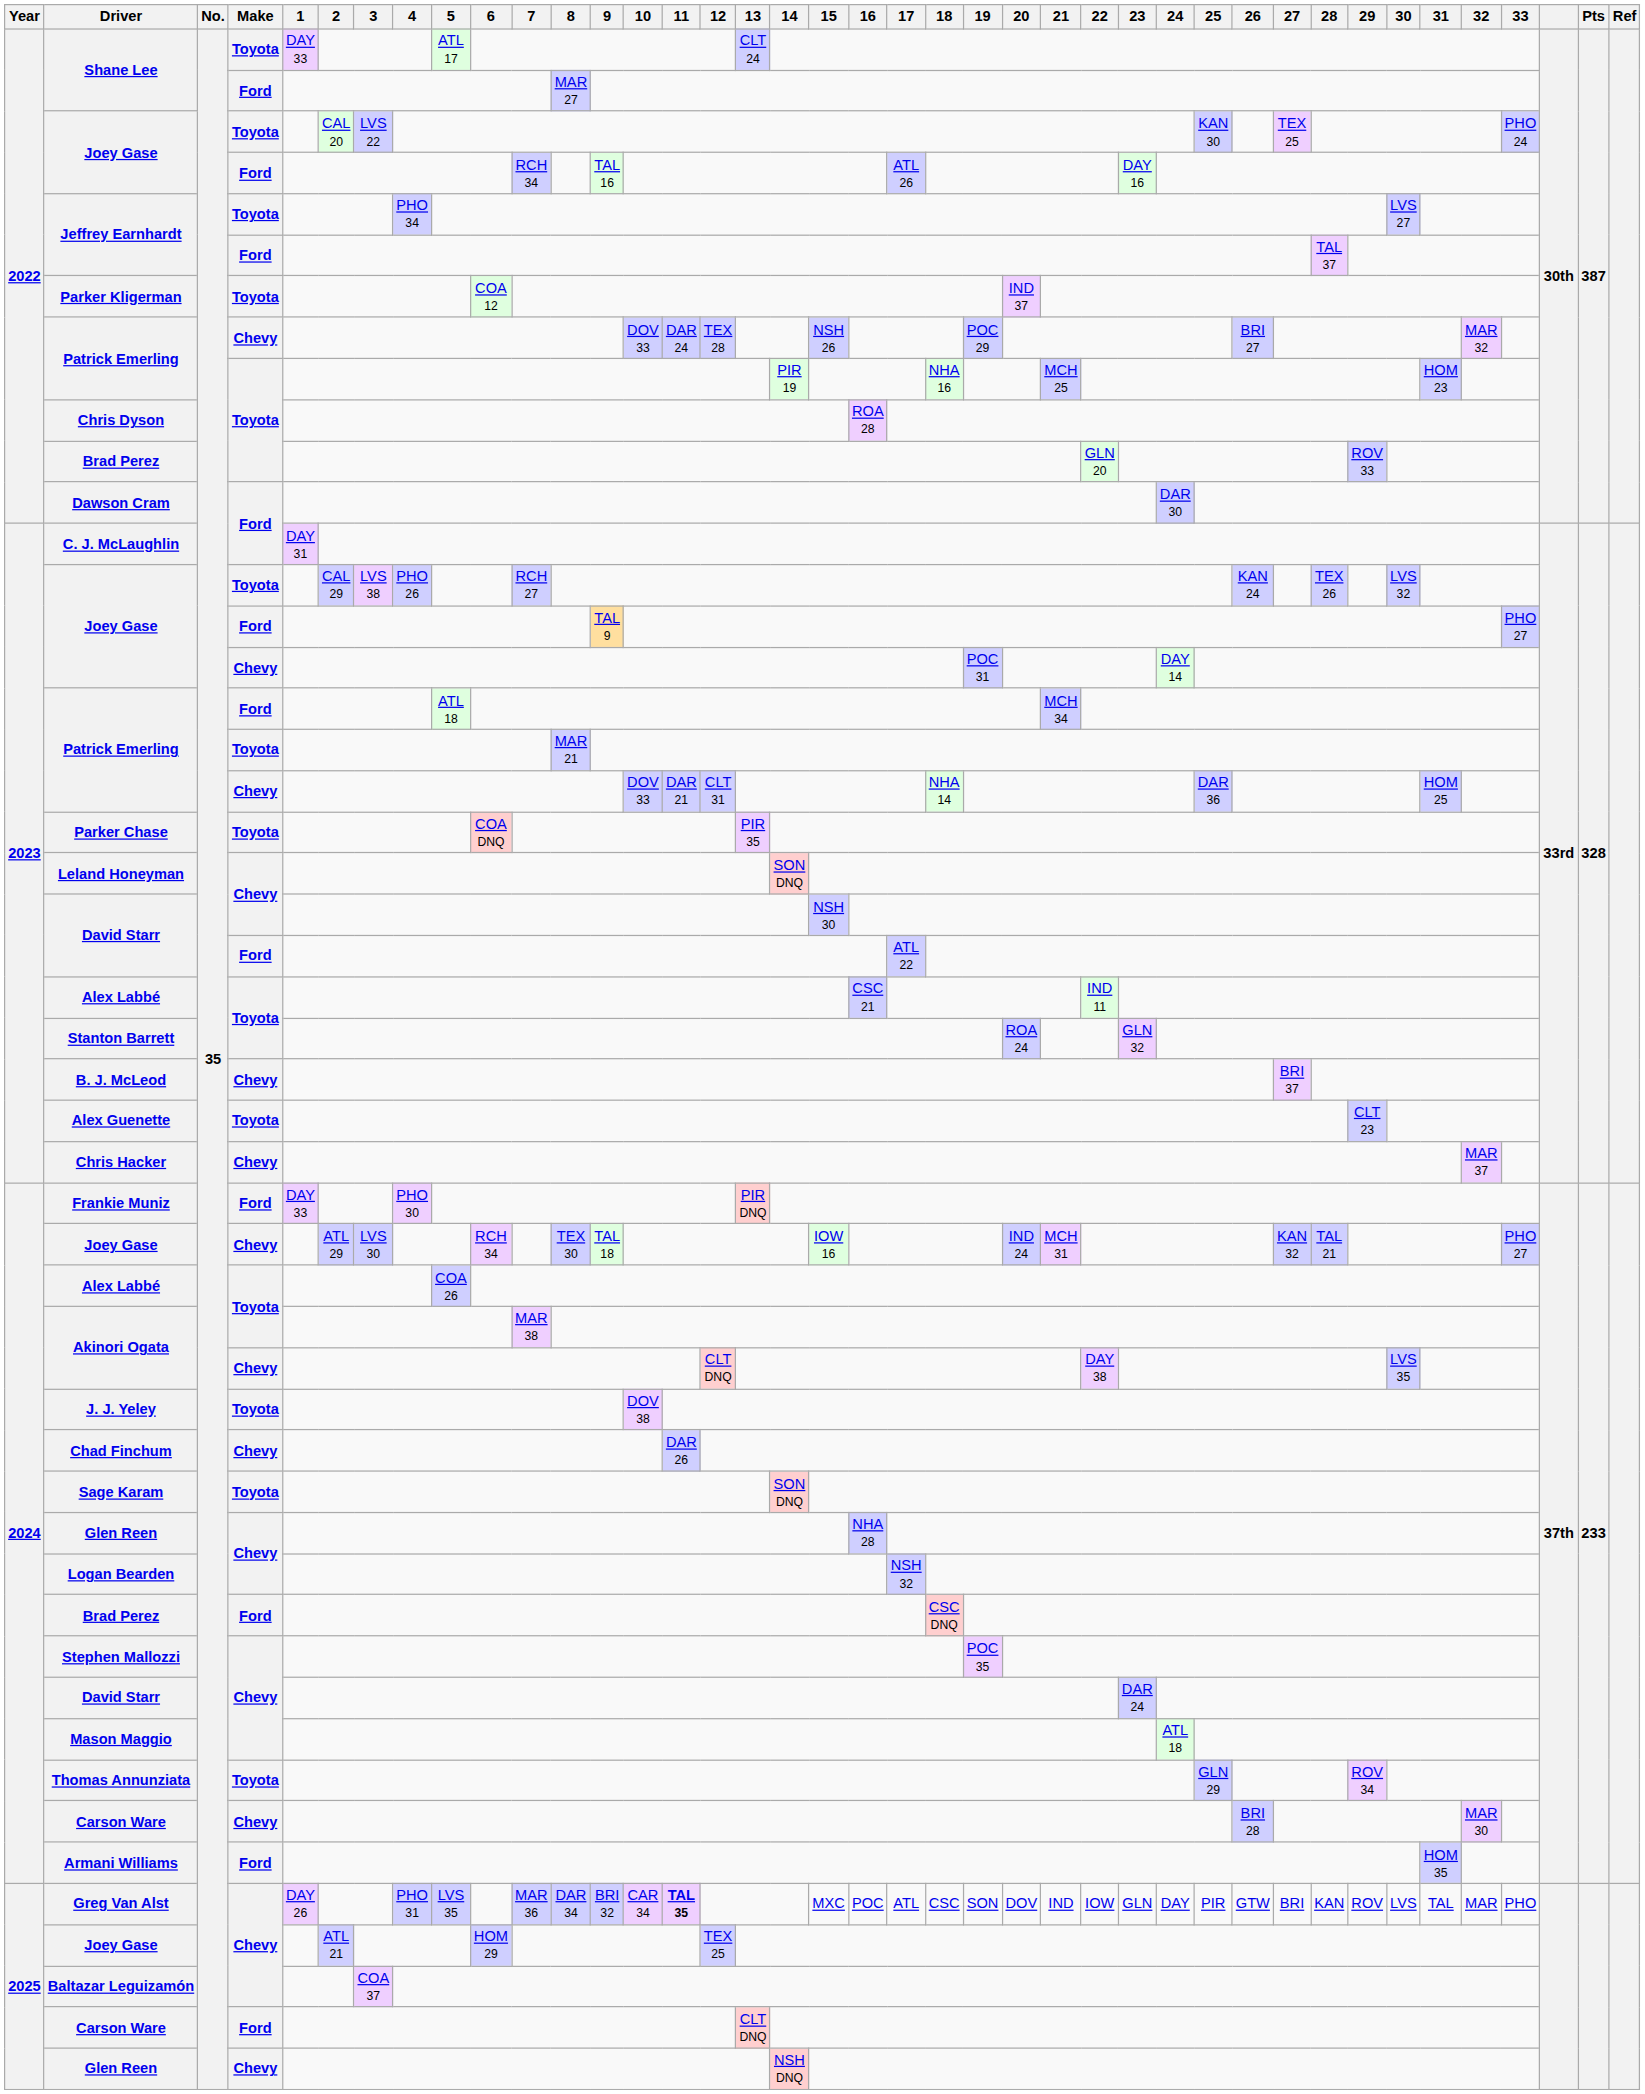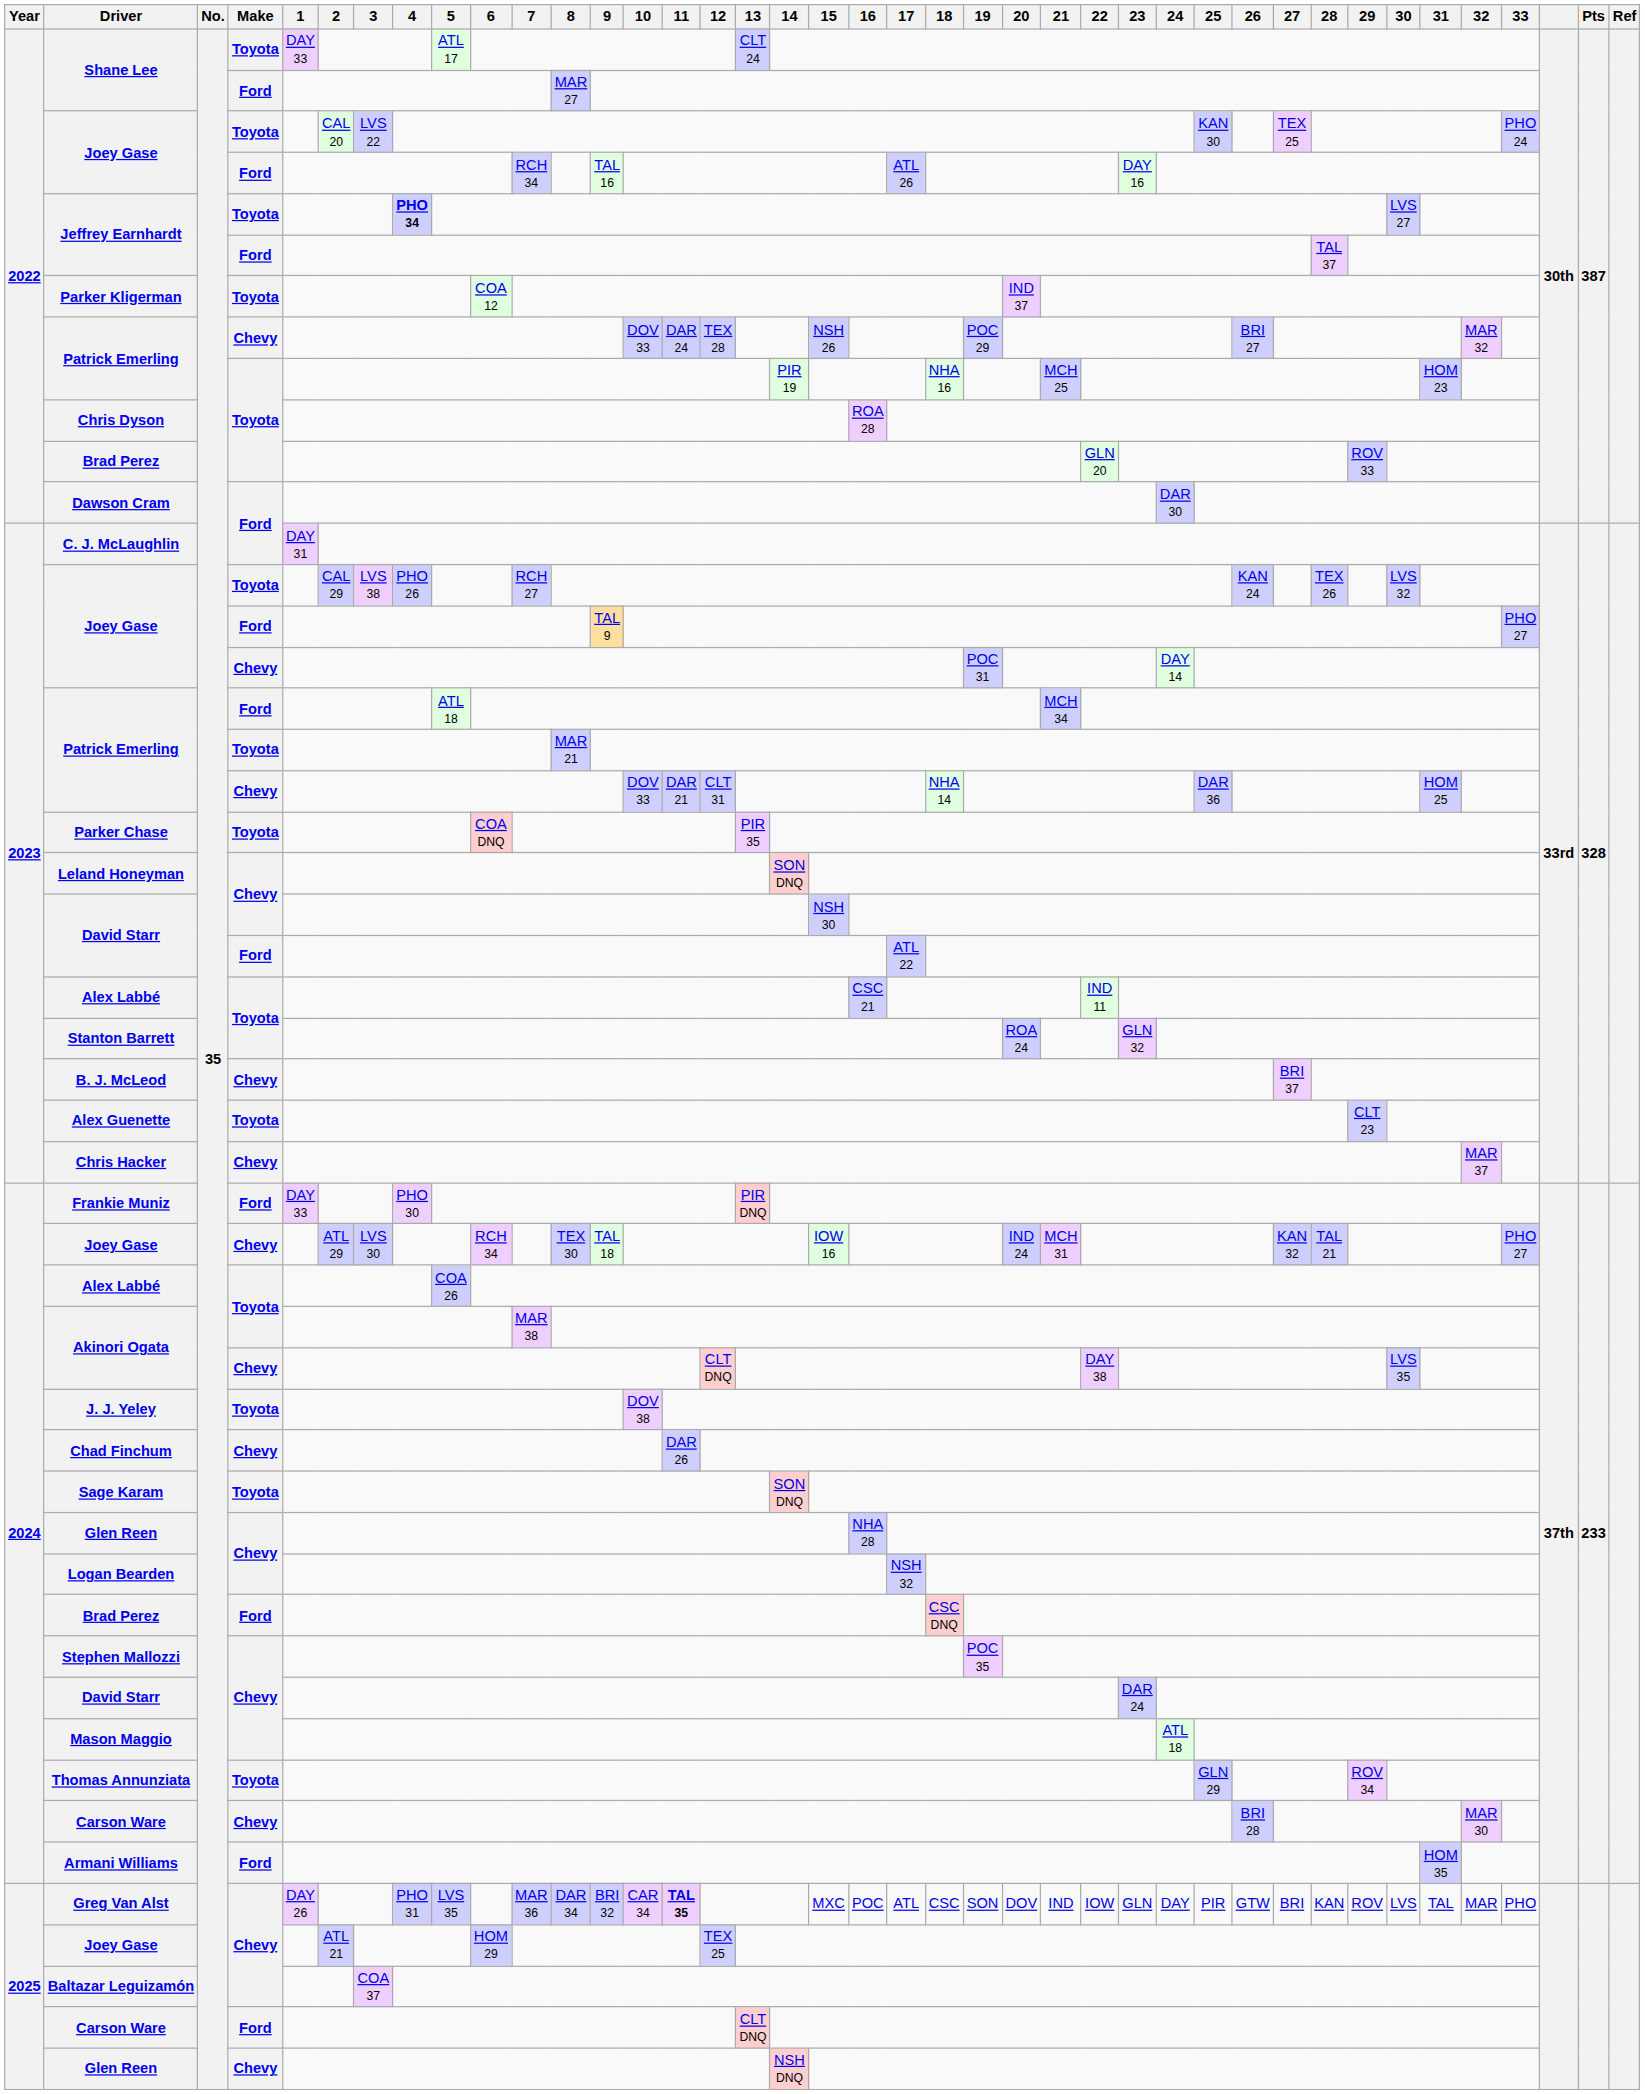(412, 214) normal -> (412, 214) bold
